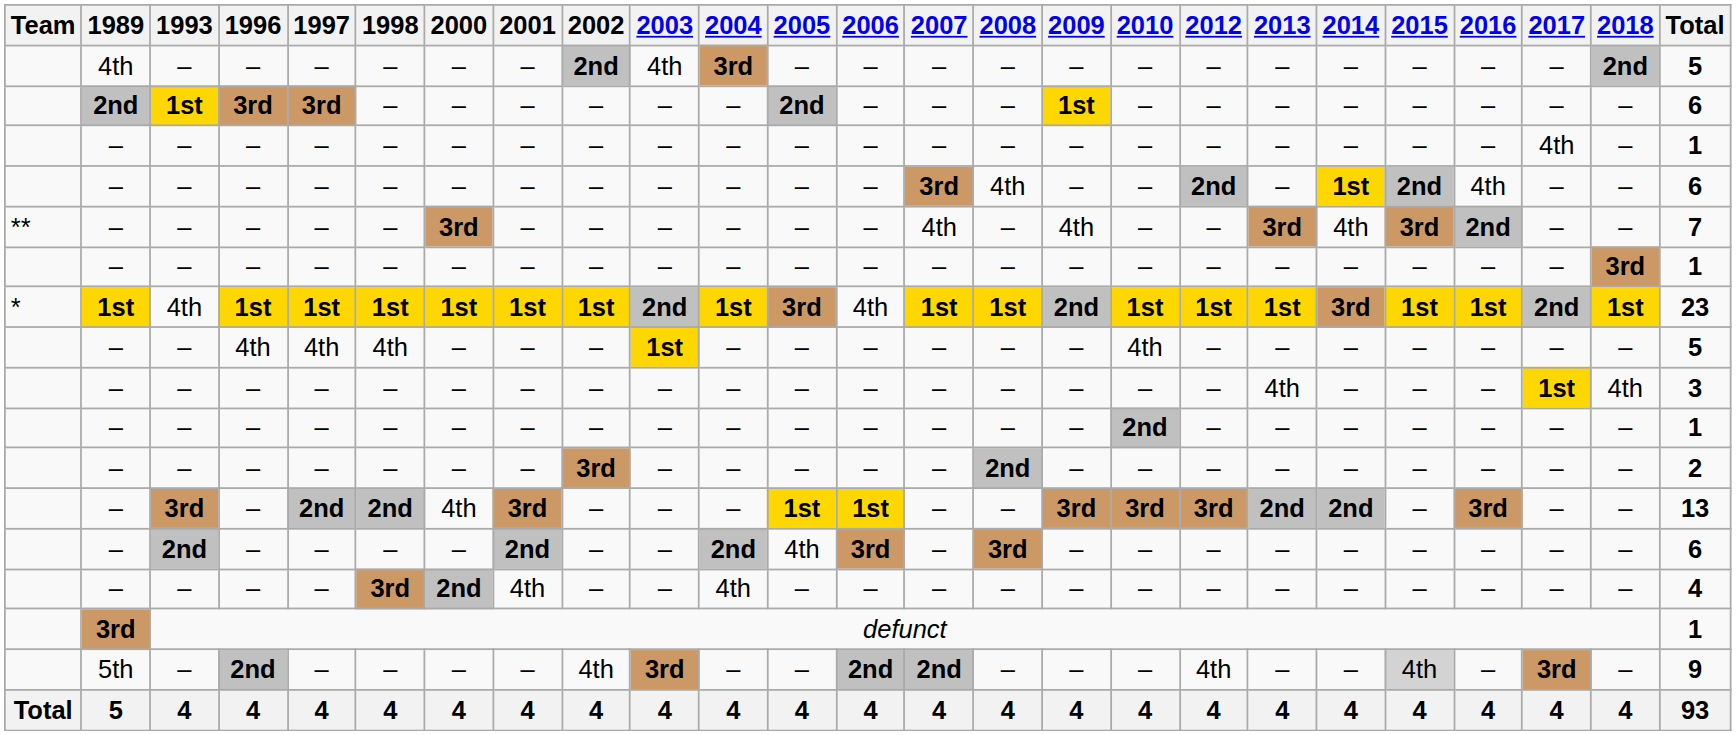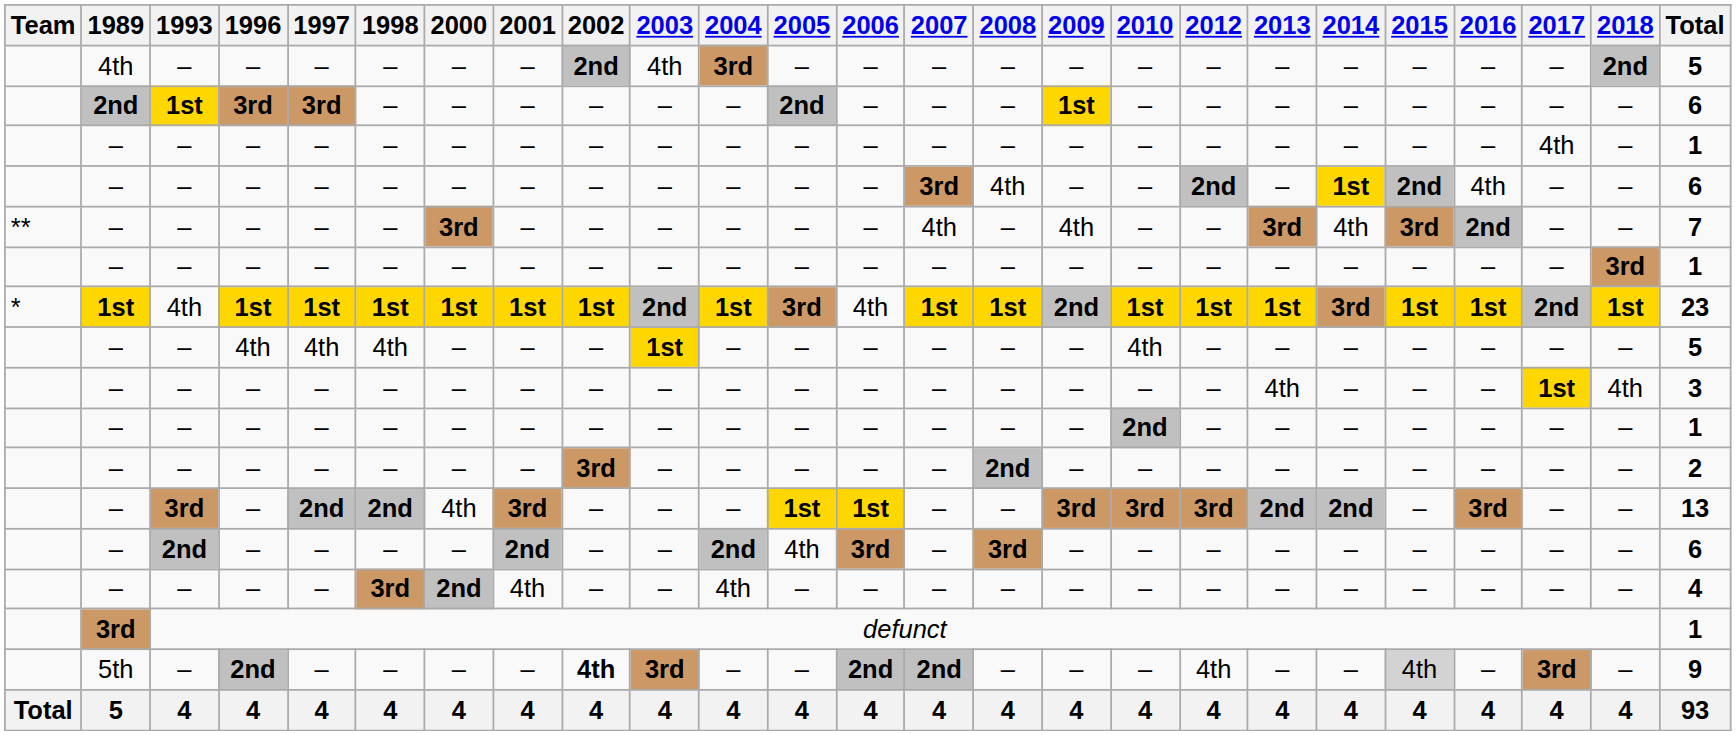(596, 670) normal -> (596, 670) bold
